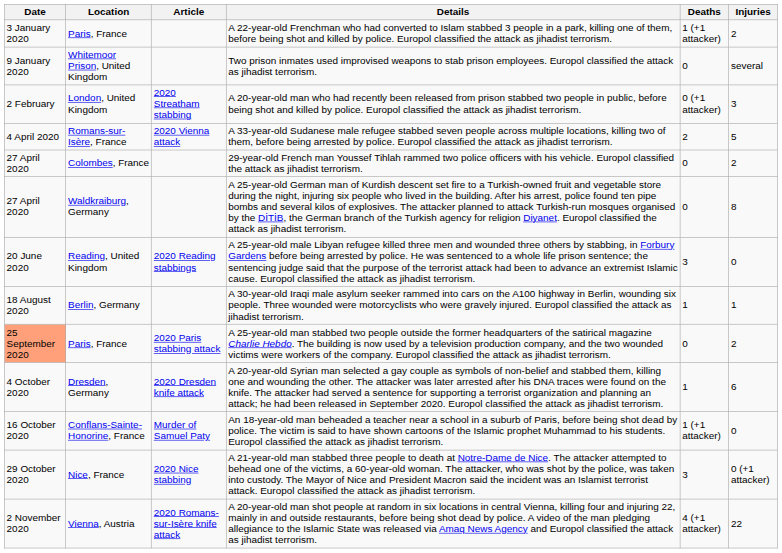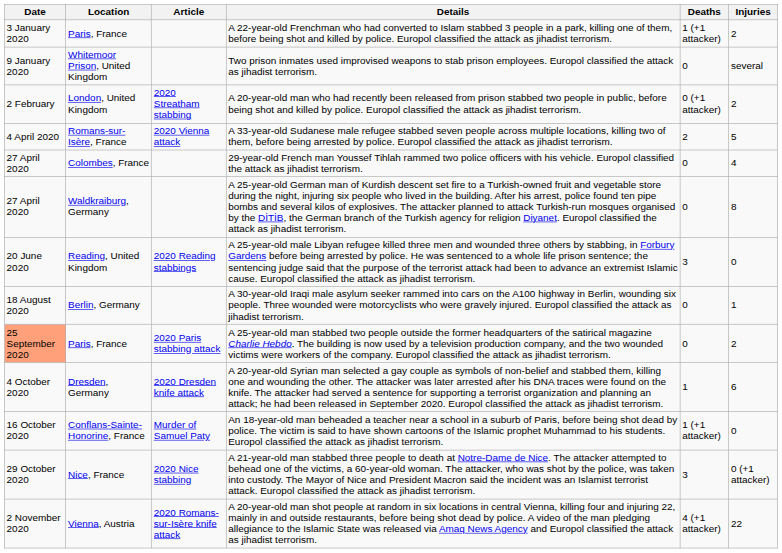(734, 104) 3 -> (734, 104) 2
(734, 163) 2 -> (734, 163) 4
(685, 305) 1 -> (685, 305) 0
